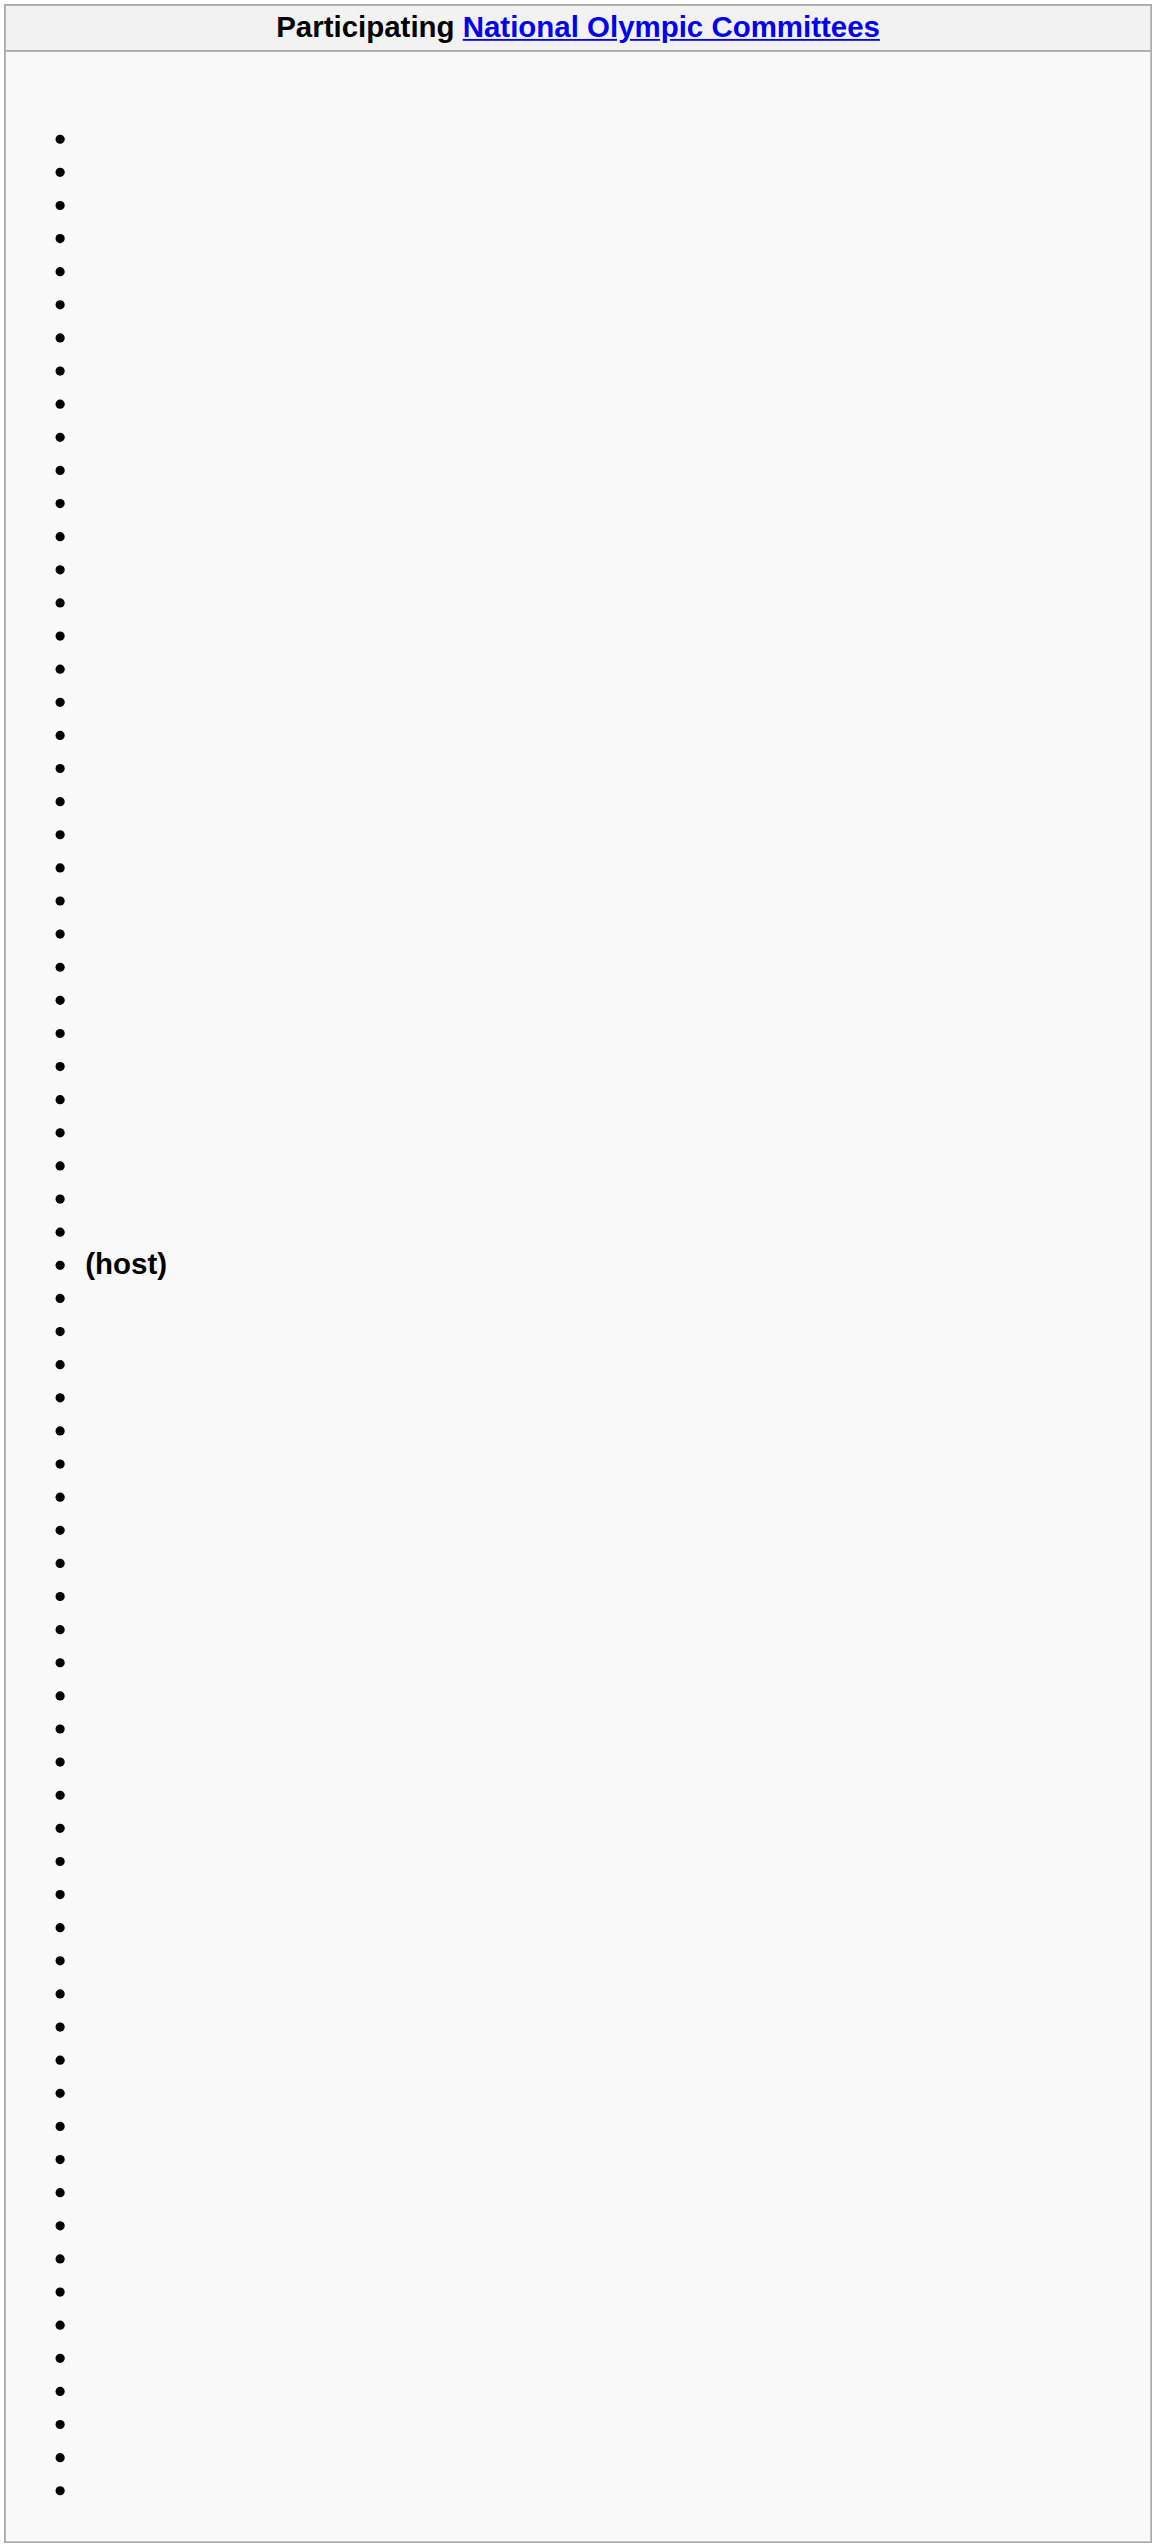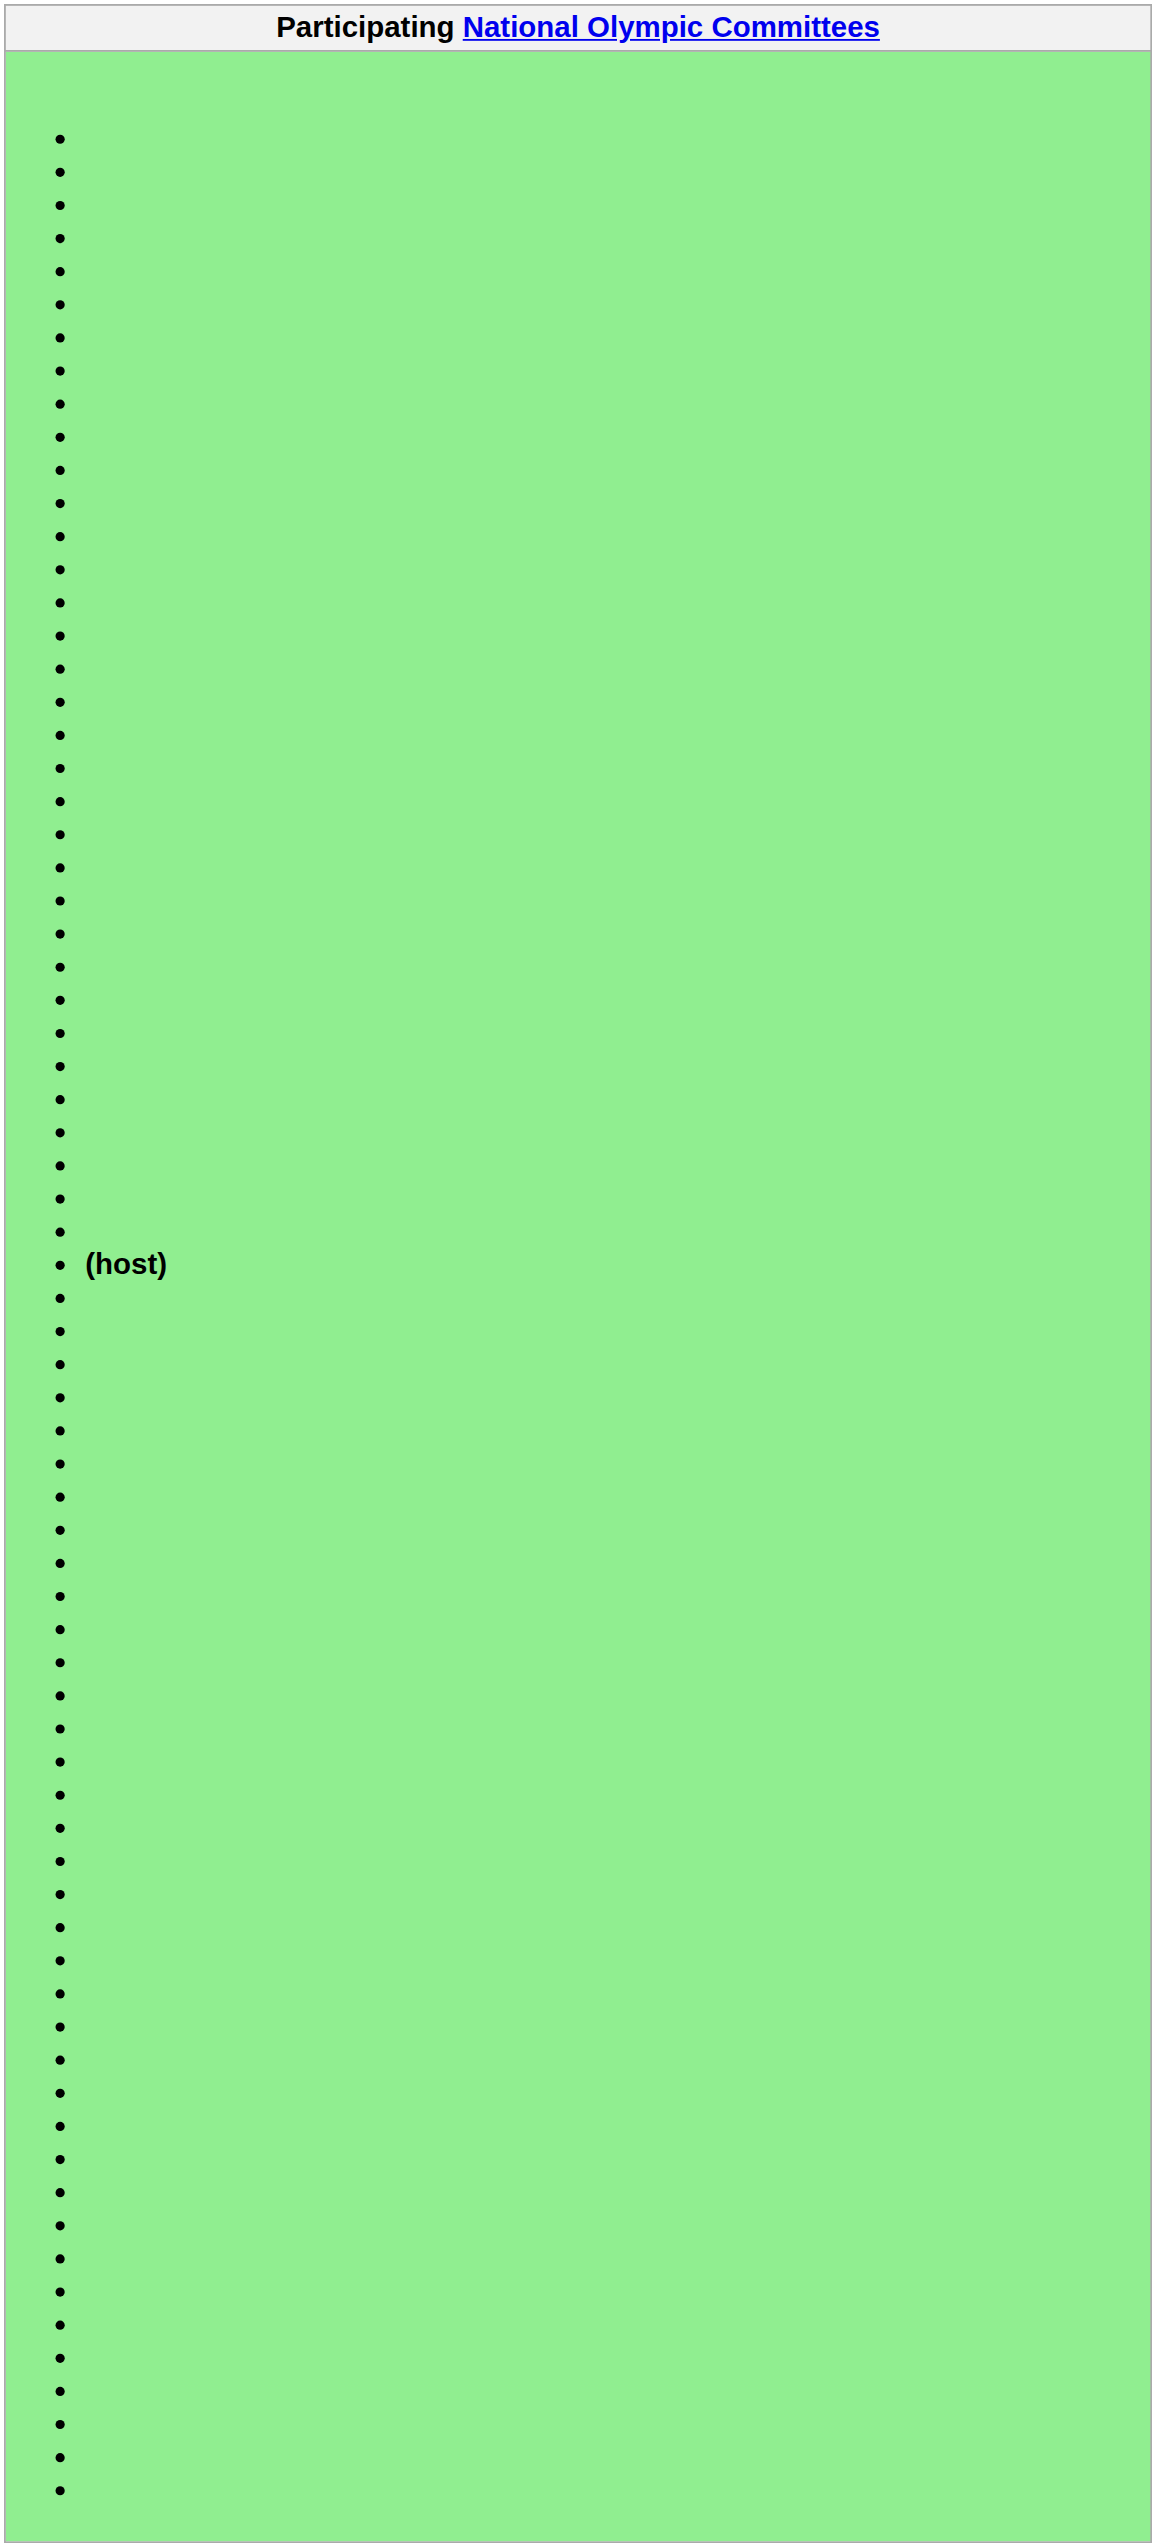(578, 1313) no background -> (578, 1313) lightgreen background
